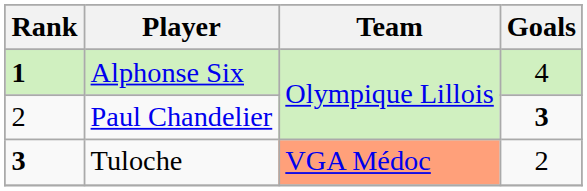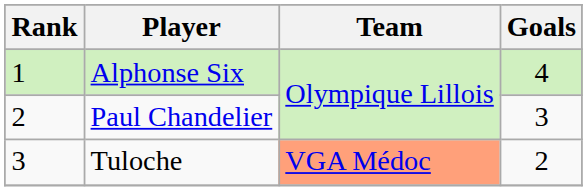(18, 71) bold -> (18, 71) normal
(541, 116) bold -> (541, 116) normal
(18, 161) bold -> (18, 161) normal
